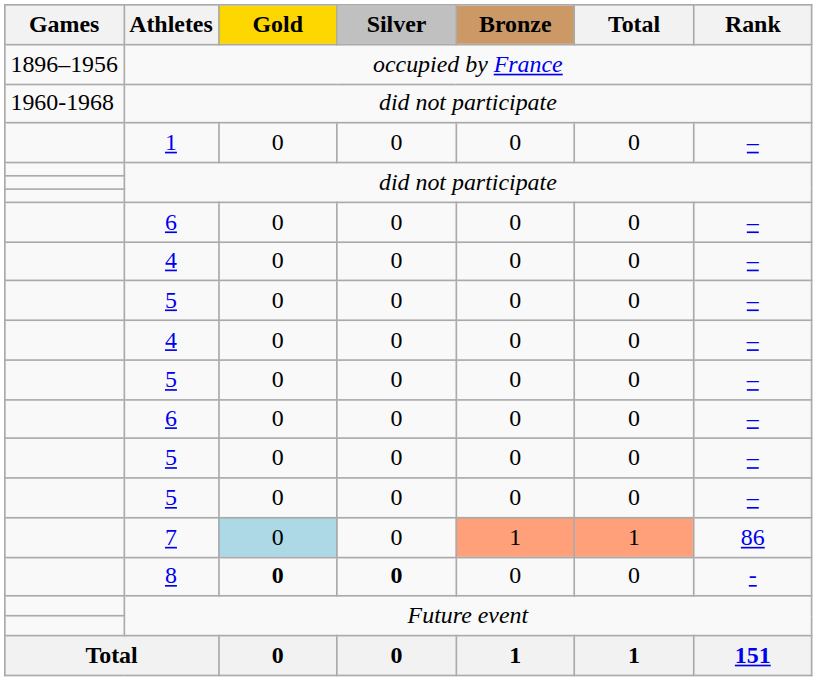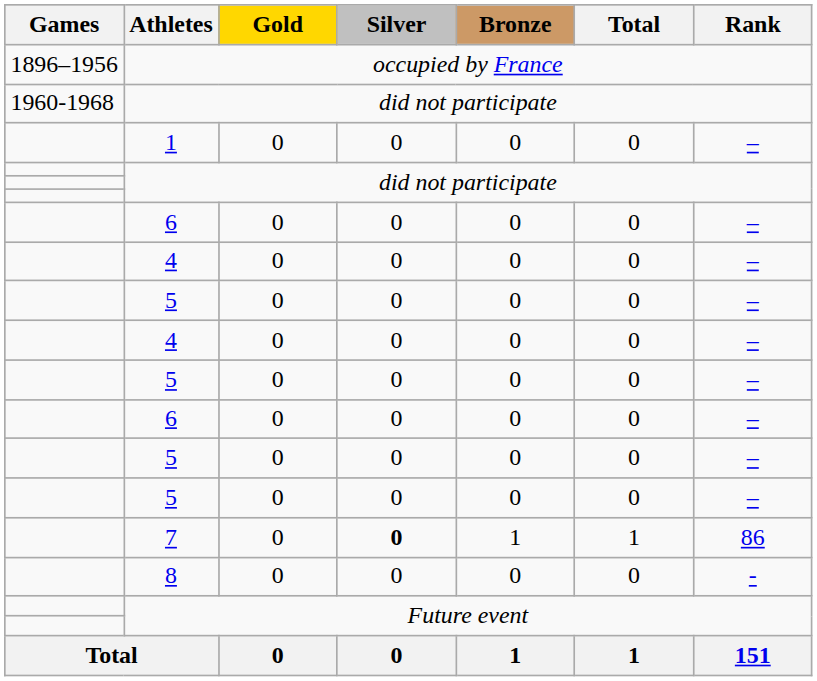(278, 537) lightblue background -> (278, 537) no background
(396, 537) normal -> (396, 537) bold
(515, 537) lightsalmon background -> (515, 537) no background
(634, 537) lightsalmon background -> (634, 537) no background
(278, 576) bold -> (278, 576) normal
(396, 576) bold -> (396, 576) normal
